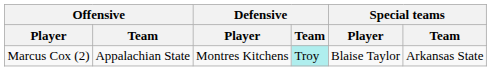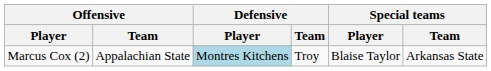(242, 55) no background -> (242, 55) lightblue background
(307, 55) paleturquoise background -> (307, 55) no background
